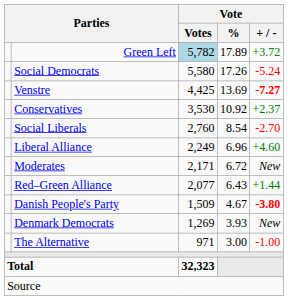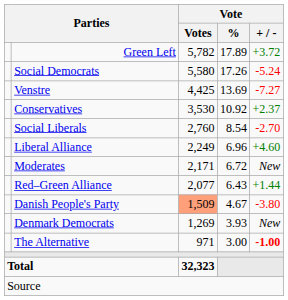(201, 52) lightblue background -> (201, 52) no background
(268, 90) bold -> (268, 90) normal
(201, 204) no background -> (201, 204) lightsalmon background
(268, 204) bold -> (268, 204) normal
(268, 242) normal -> (268, 242) bold
